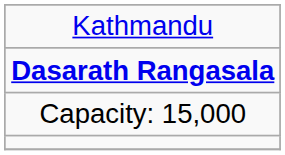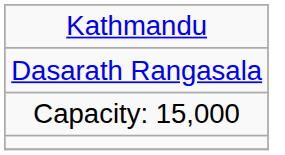(143, 69) bold -> (137, 69) normal
